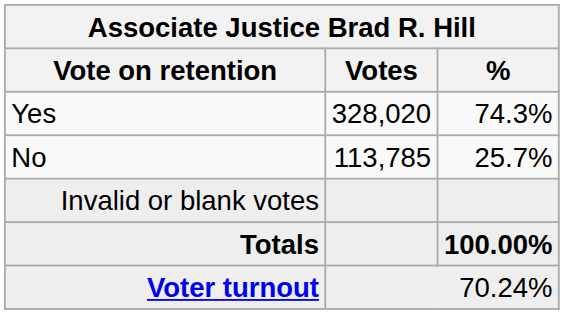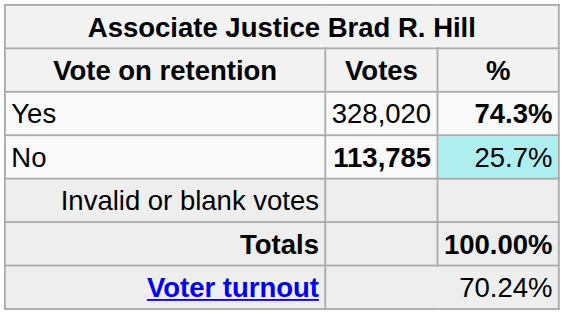(514, 114) normal -> (514, 114) bold
(382, 158) normal -> (382, 158) bold
(514, 158) no background -> (514, 158) paleturquoise background
